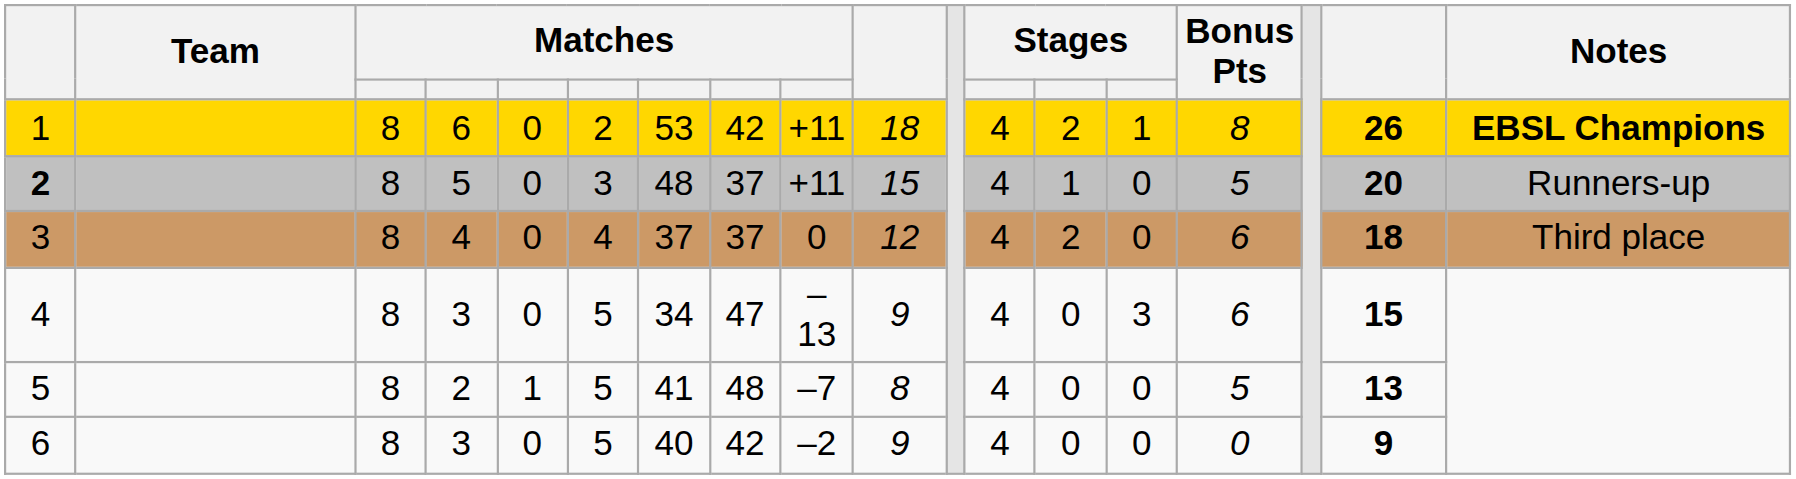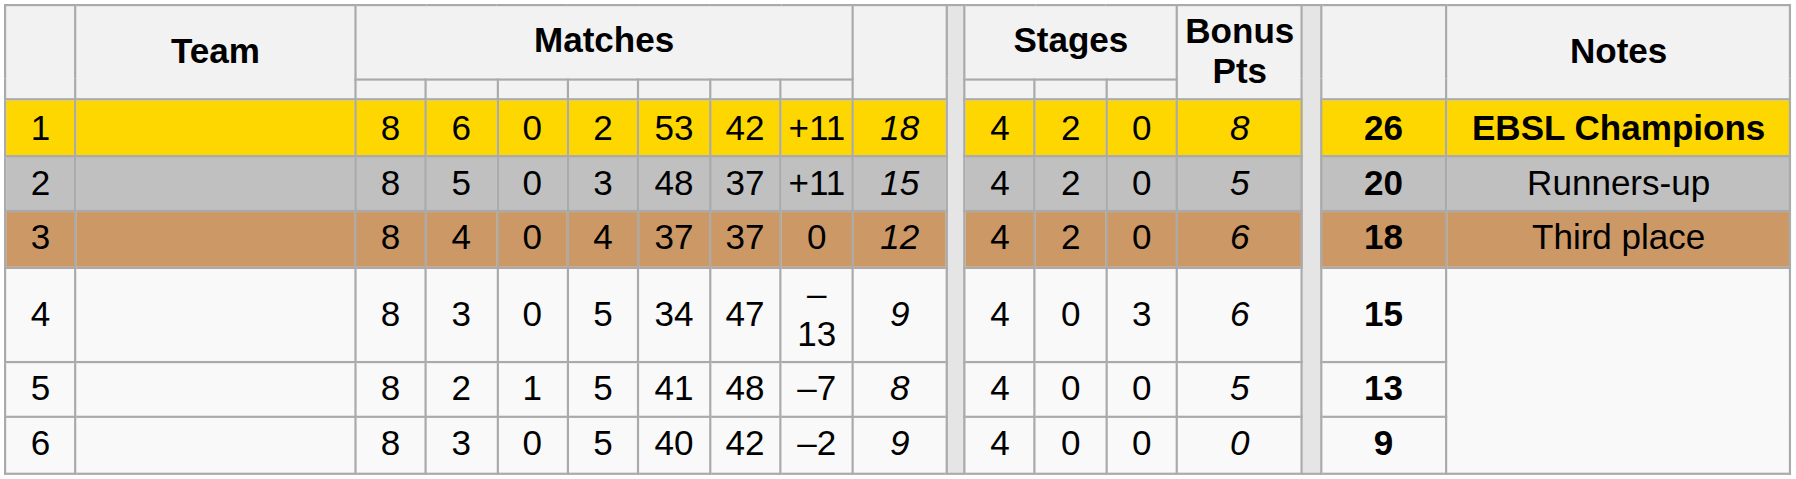(1142, 127) 1 -> (1142, 127) 0
(41, 182) bold -> (41, 182) normal
(1071, 182) 1 -> (1071, 182) 2
